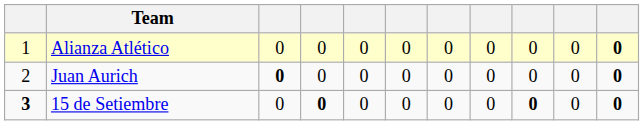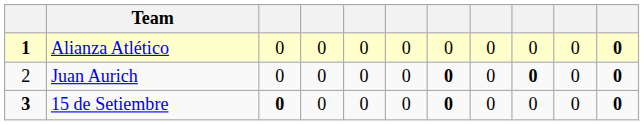(26, 47) normal -> (26, 47) bold
(280, 76) bold -> (280, 76) normal
(449, 76) normal -> (449, 76) bold
(533, 76) normal -> (533, 76) bold
(280, 104) normal -> (280, 104) bold
(322, 104) bold -> (322, 104) normal
(449, 104) normal -> (449, 104) bold
(533, 104) bold -> (533, 104) normal
